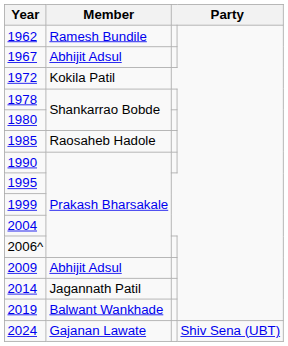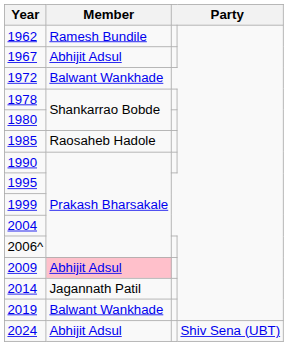(82, 78) Kokila Patil -> (106, 78) Balwant Wankhade
(86, 267) no background -> (86, 267) pink background
(98, 330) Gajanan Lawate -> (86, 330) Abhijit Adsul
